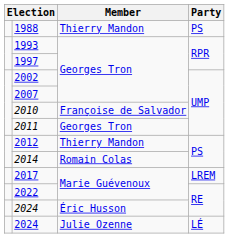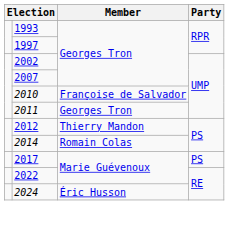- row: (26, 29)
(203, 176) LREM -> (197, 159) PS
- row: (26, 225)
